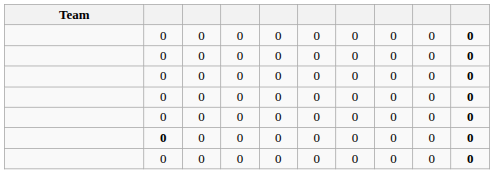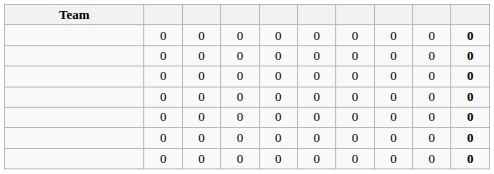(163, 138) bold -> (163, 138) normal
